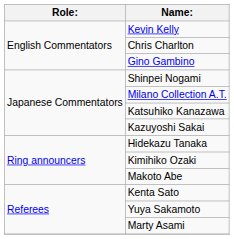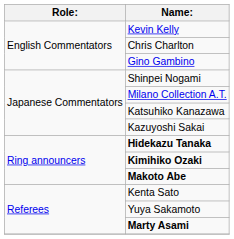(167, 144) normal -> (169, 144) bold
(162, 160) normal -> (165, 160) bold
(155, 177) normal -> (157, 177) bold
(156, 226) normal -> (158, 226) bold
